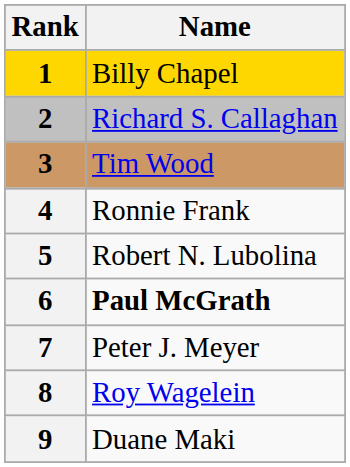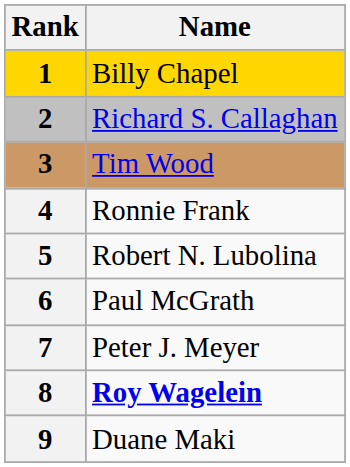(181, 301) bold -> (173, 301) normal
(173, 392) normal -> (177, 392) bold
